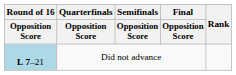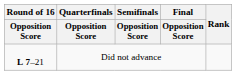(31, 63) lightblue background -> (31, 63) no background
